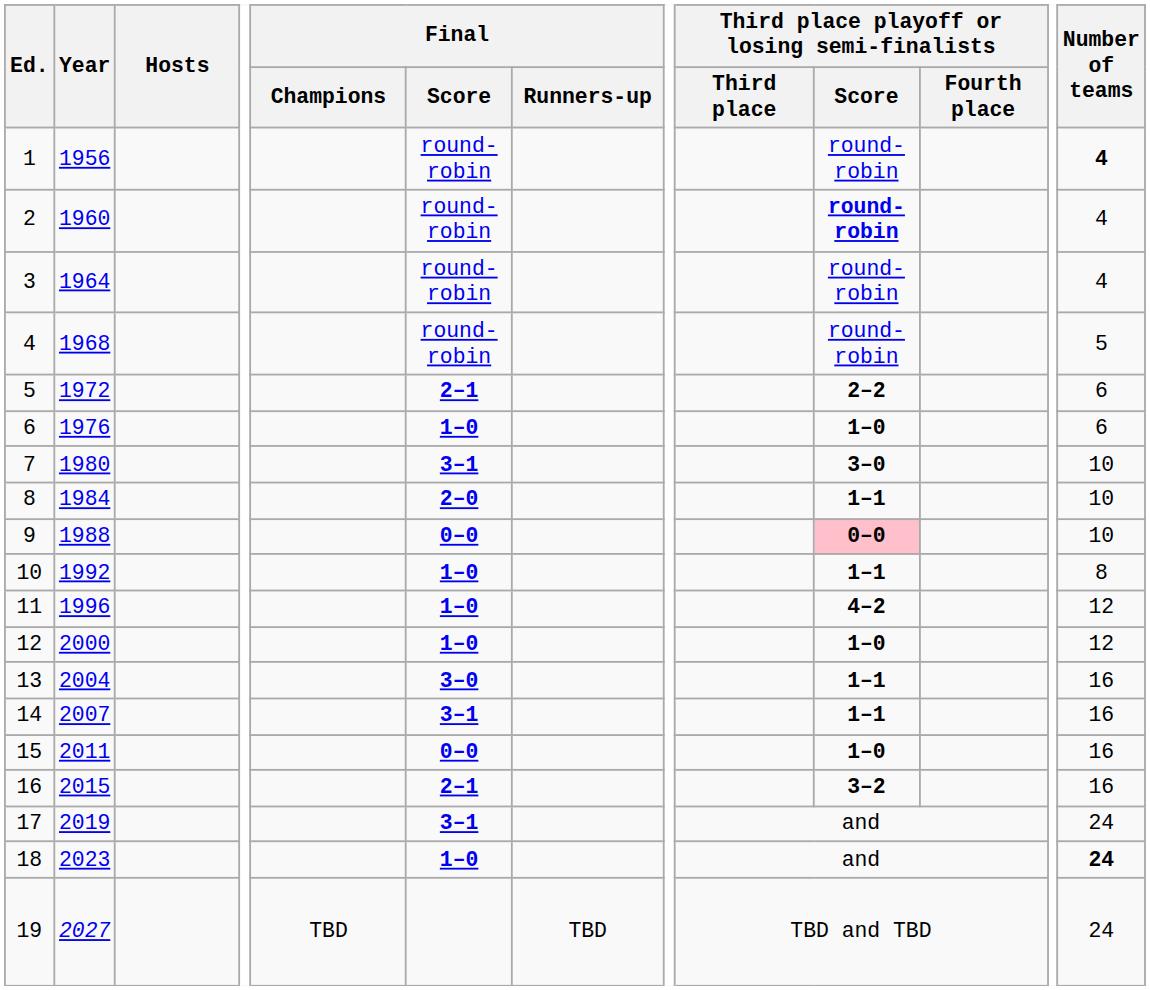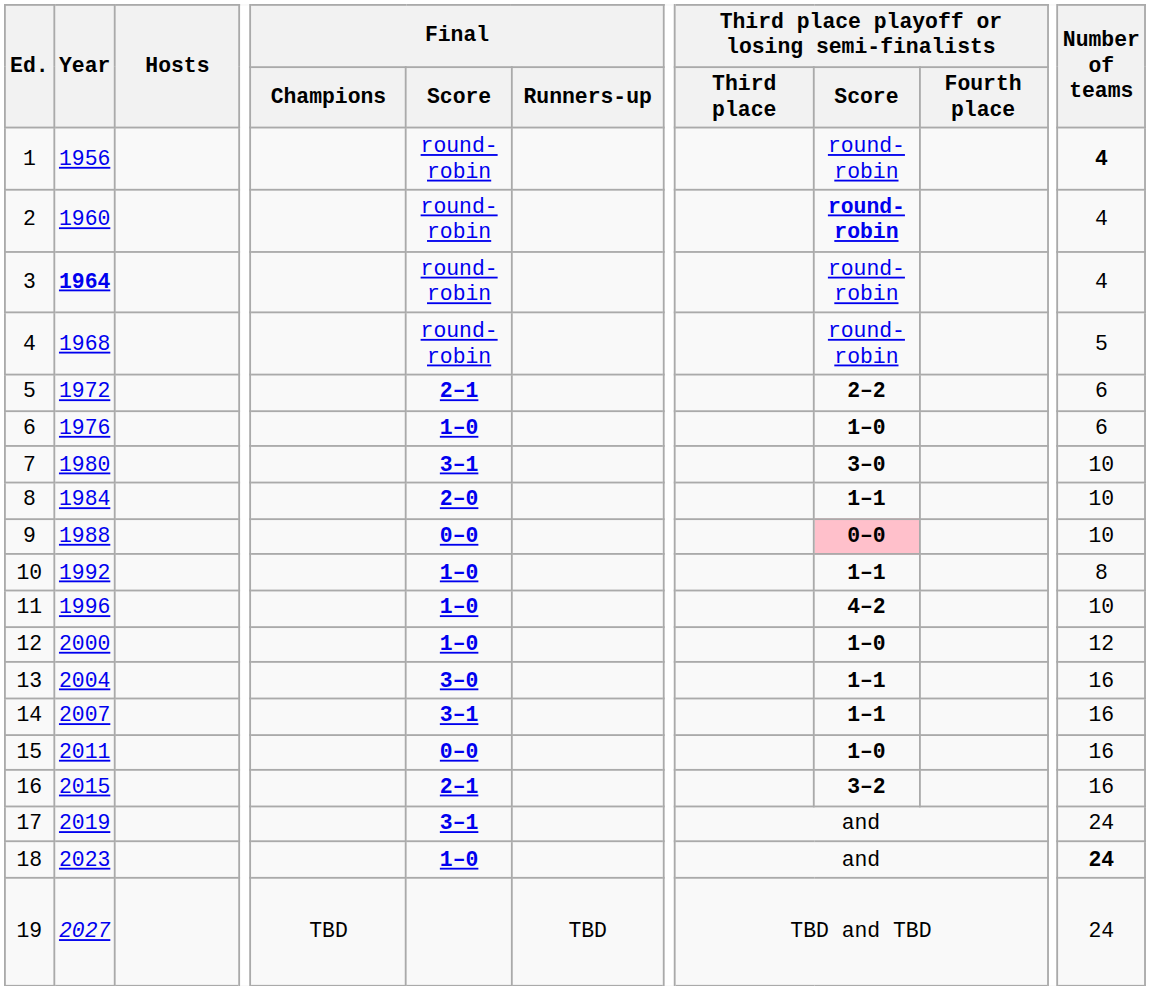(85, 282) normal -> (85, 282) bold
(1101, 608) 12 -> (1101, 608) 10
